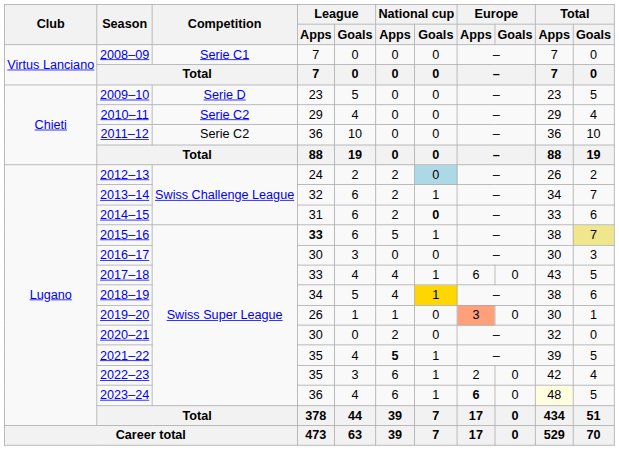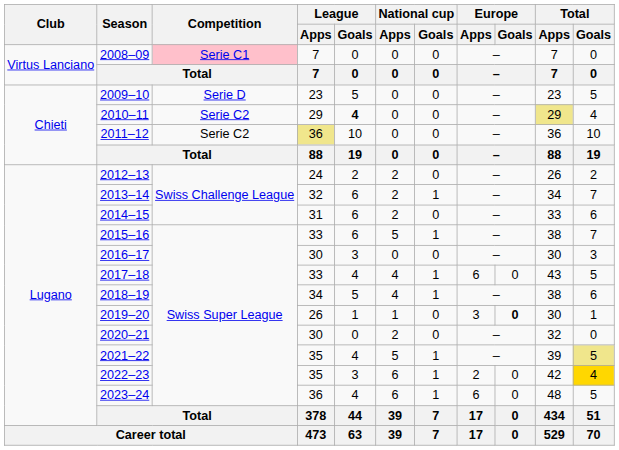(225, 54) no background -> (225, 54) pink background
(355, 114) normal -> (355, 114) bold
(554, 114) no background -> (554, 114) khaki background
(316, 134) no background -> (316, 134) khaki background
(436, 174) lightblue background -> (436, 174) no background
(436, 214) bold -> (436, 214) normal
(316, 235) bold -> (316, 235) normal
(593, 235) khaki background -> (593, 235) no background
(436, 295) gold background -> (436, 295) no background
(476, 315) lightsalmon background -> (476, 315) no background
(515, 315) normal -> (515, 315) bold
(395, 355) bold -> (395, 355) normal
(593, 355) no background -> (593, 355) khaki background
(593, 375) no background -> (593, 375) gold background
(476, 395) bold -> (476, 395) normal
(554, 395) lightyellow background -> (554, 395) no background
